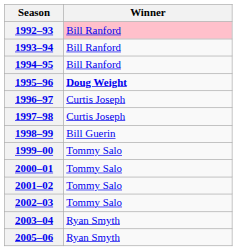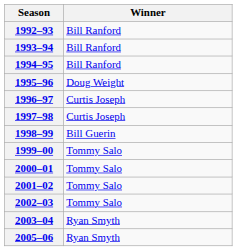(94, 30) pink background -> (94, 30) no background
(97, 82) bold -> (95, 82) normal
